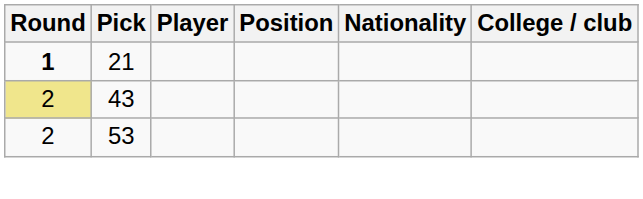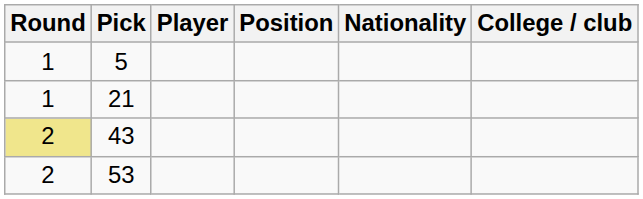+ row: (121, 61)
(48, 61) bold -> (48, 99) normal
